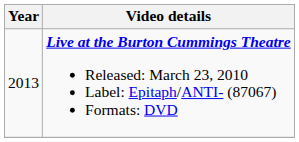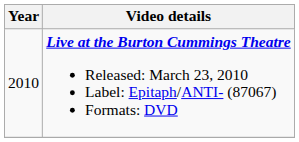(24, 83) 2013 -> (24, 83) 2010
